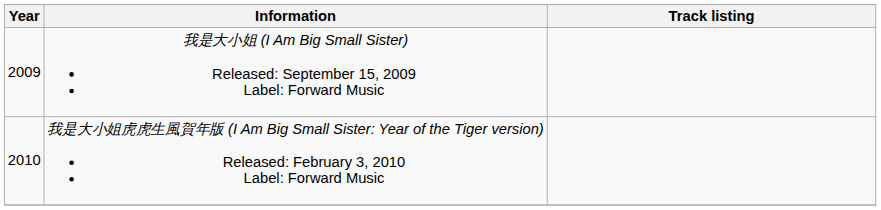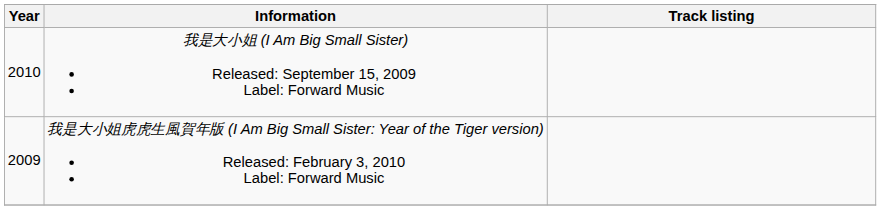(24, 72) 2009 -> (24, 72) 2010
(24, 160) 2010 -> (24, 160) 2009
